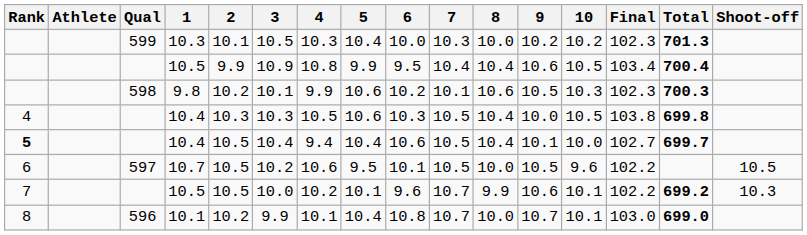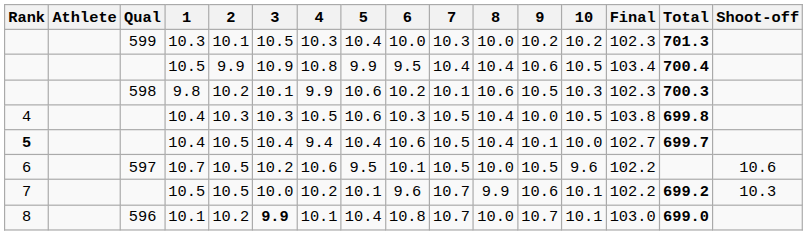(758, 167) 10.5 -> (758, 167) 10.6
(275, 217) normal -> (275, 217) bold
